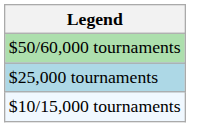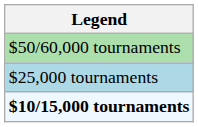(95, 106) normal -> (99, 106) bold
